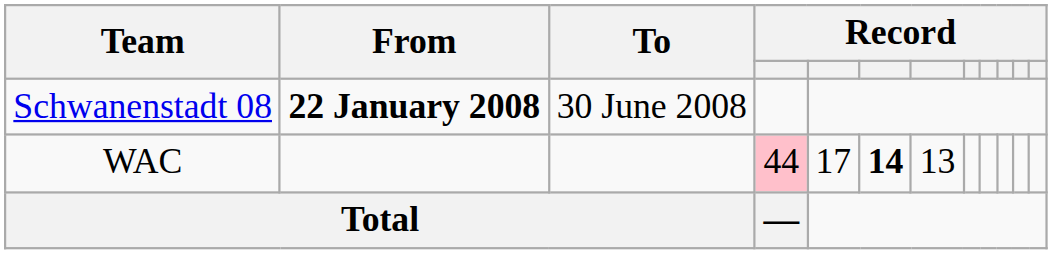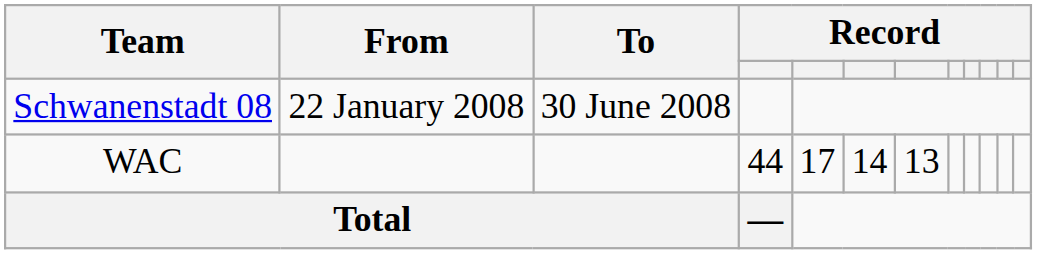(414, 105) bold -> (406, 105) normal
(781, 162) pink background -> (765, 162) no background
(885, 162) bold -> (870, 162) normal
